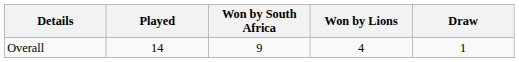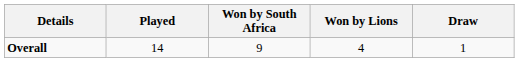(26, 47) normal -> (27, 47) bold
